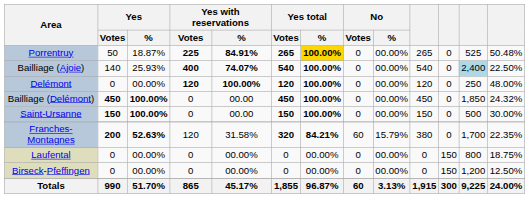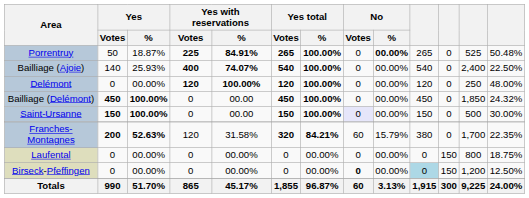(322, 53) gold background -> (322, 53) no background
(392, 53) normal -> (392, 53) bold
(473, 68) lightblue background -> (473, 68) no background
(358, 114) no background -> (358, 114) lavender background
(358, 170) normal -> (358, 170) bold
(424, 170) no background -> (424, 170) lightblue background
